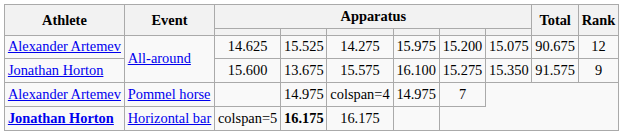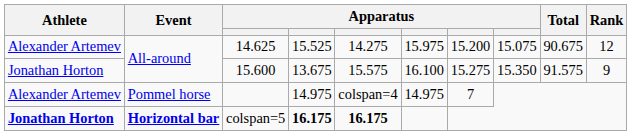(169, 118) normal -> (173, 118) bold
(360, 118) normal -> (368, 118) bold
